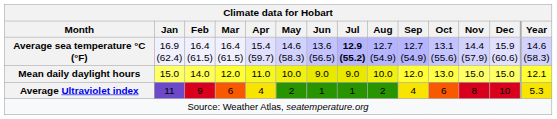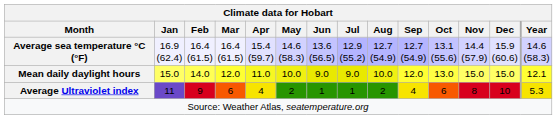(352, 51) bold -> (352, 51) normal
